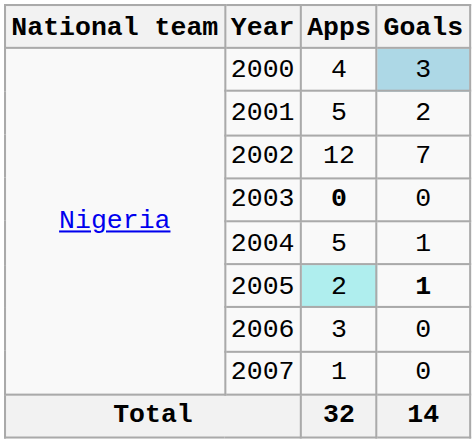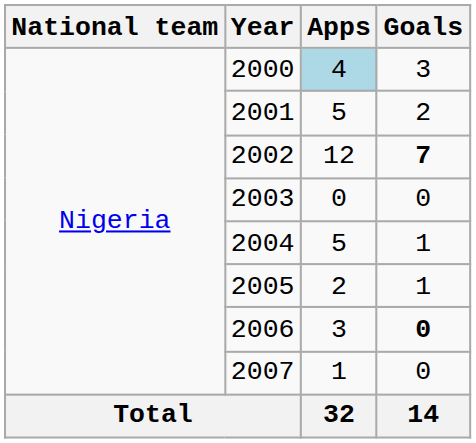(339, 70) no background -> (339, 70) lightblue background
(423, 70) lightblue background -> (423, 70) no background
(423, 156) normal -> (423, 156) bold
(339, 200) bold -> (339, 200) normal
(339, 286) paleturquoise background -> (339, 286) no background
(423, 286) bold -> (423, 286) normal
(423, 329) normal -> (423, 329) bold
